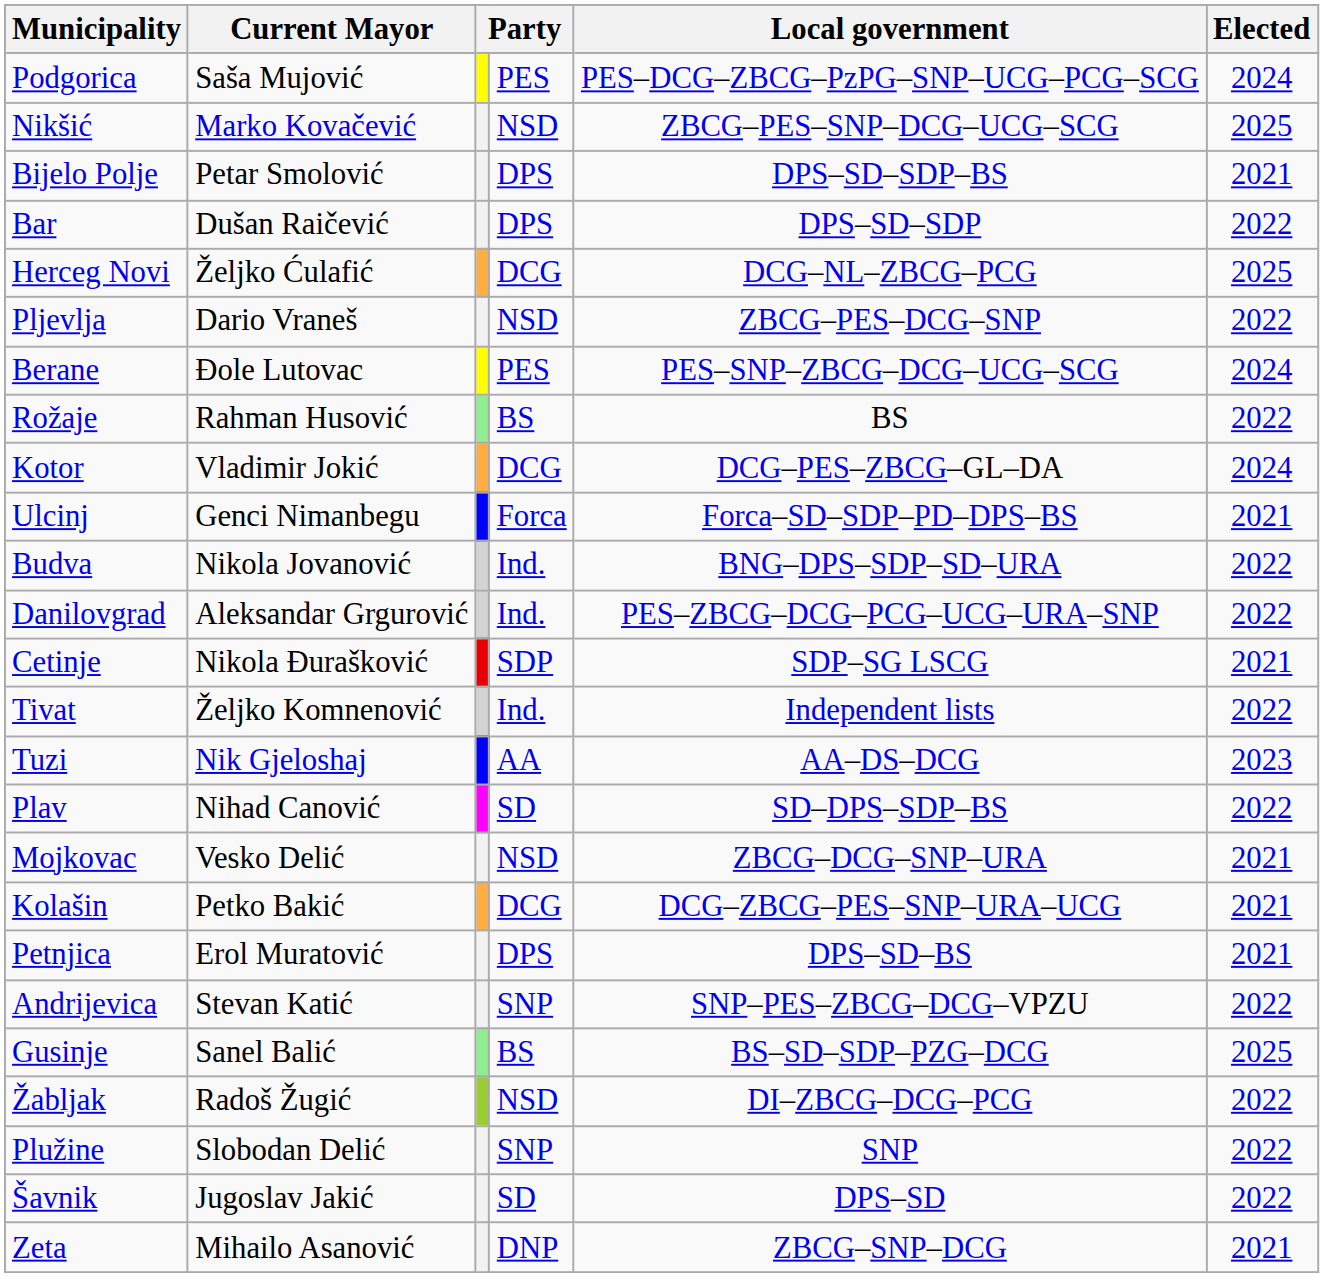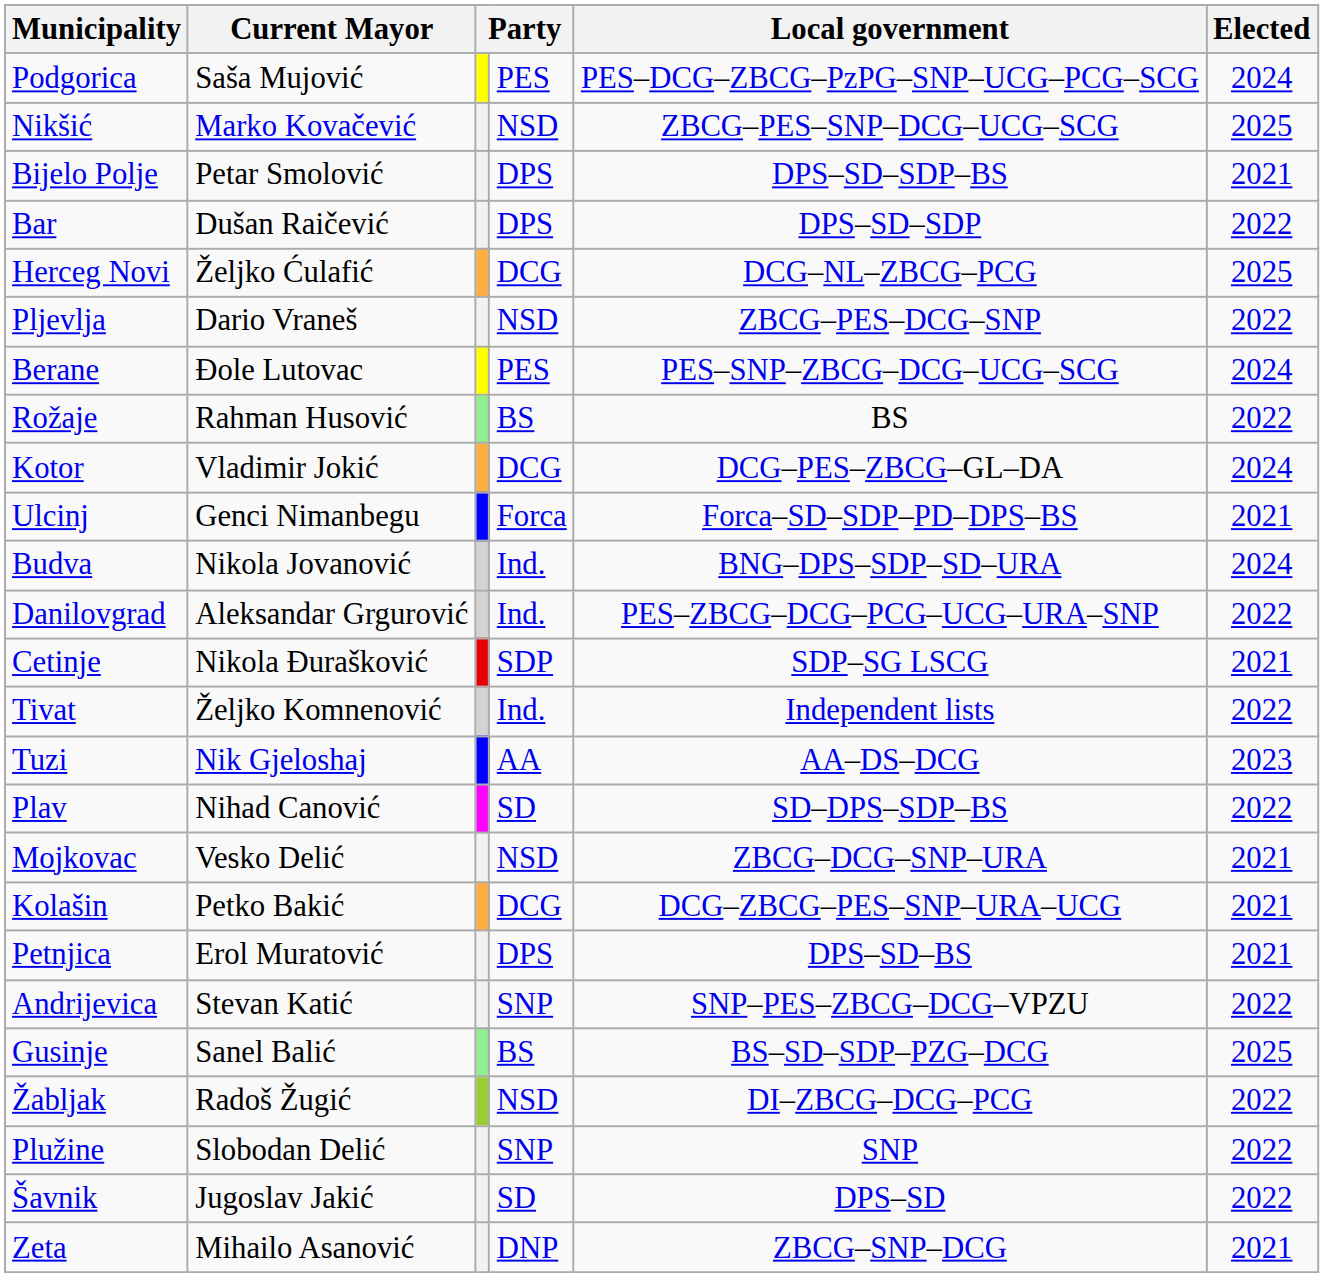(1262, 564) 2022 -> (1262, 564) 2024
